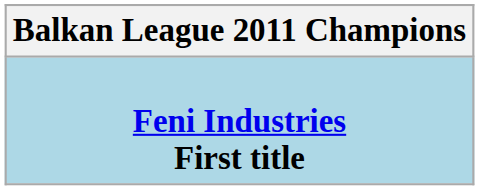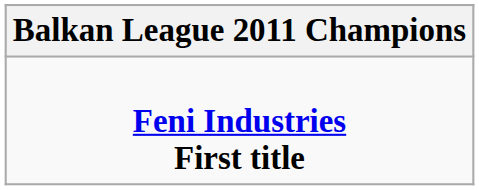(240, 138) lightblue background -> (240, 138) no background
